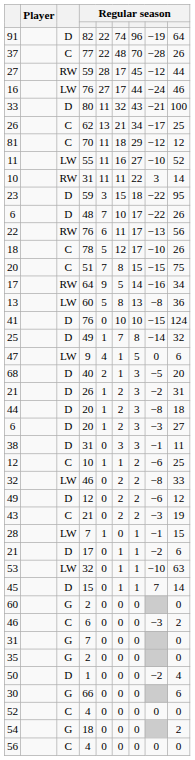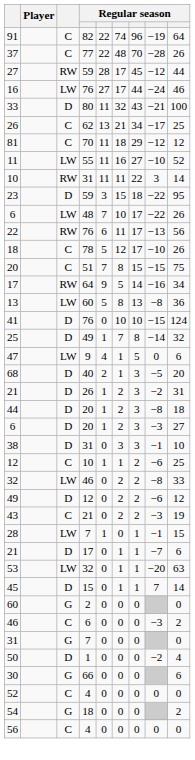(68, 36) D -> (68, 36) C
(68, 213) D -> (68, 213) LW
(179, 444) 11 -> (179, 444) 10
(156, 551) −2 -> (156, 551) −7
(156, 569) −10 -> (156, 569) −20
- row: (13, 657)
